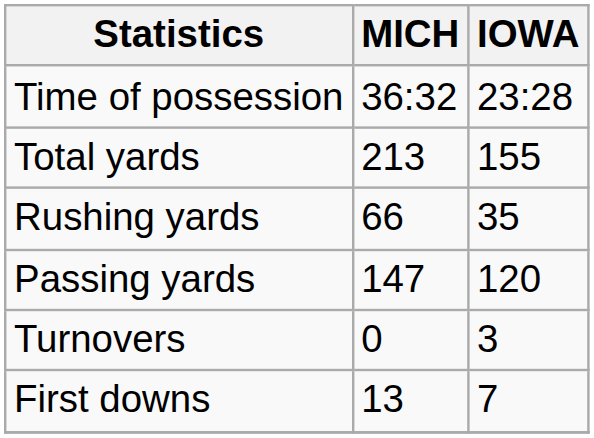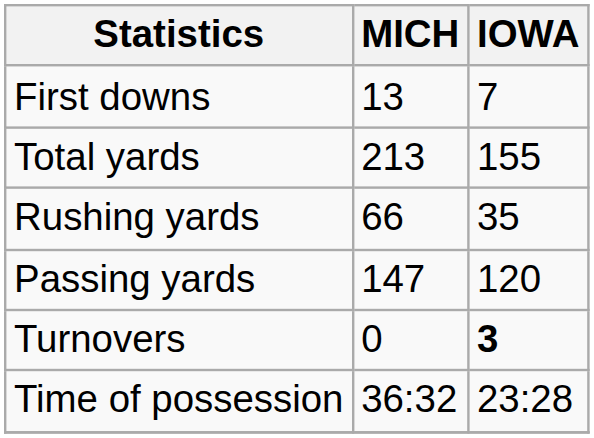rows swapped: (112, 400) <-> (179, 95)
(488, 339) normal -> (488, 339) bold
